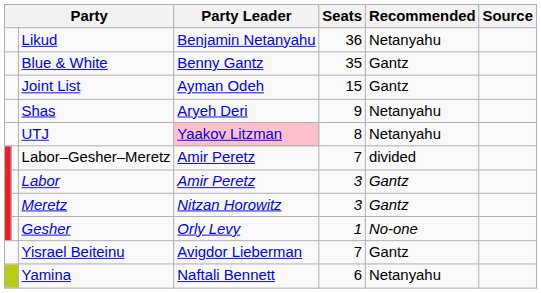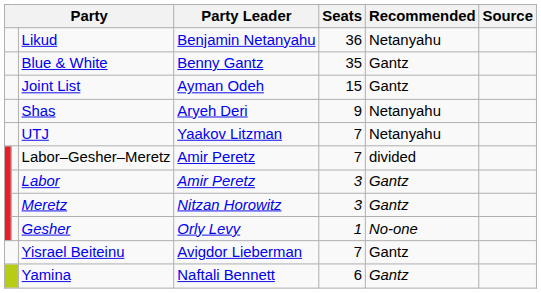(230, 134) pink background -> (230, 134) no background
(358, 134) 8 -> (358, 134) 7
(405, 275) Netanyahu -> (389, 275) Gantz
